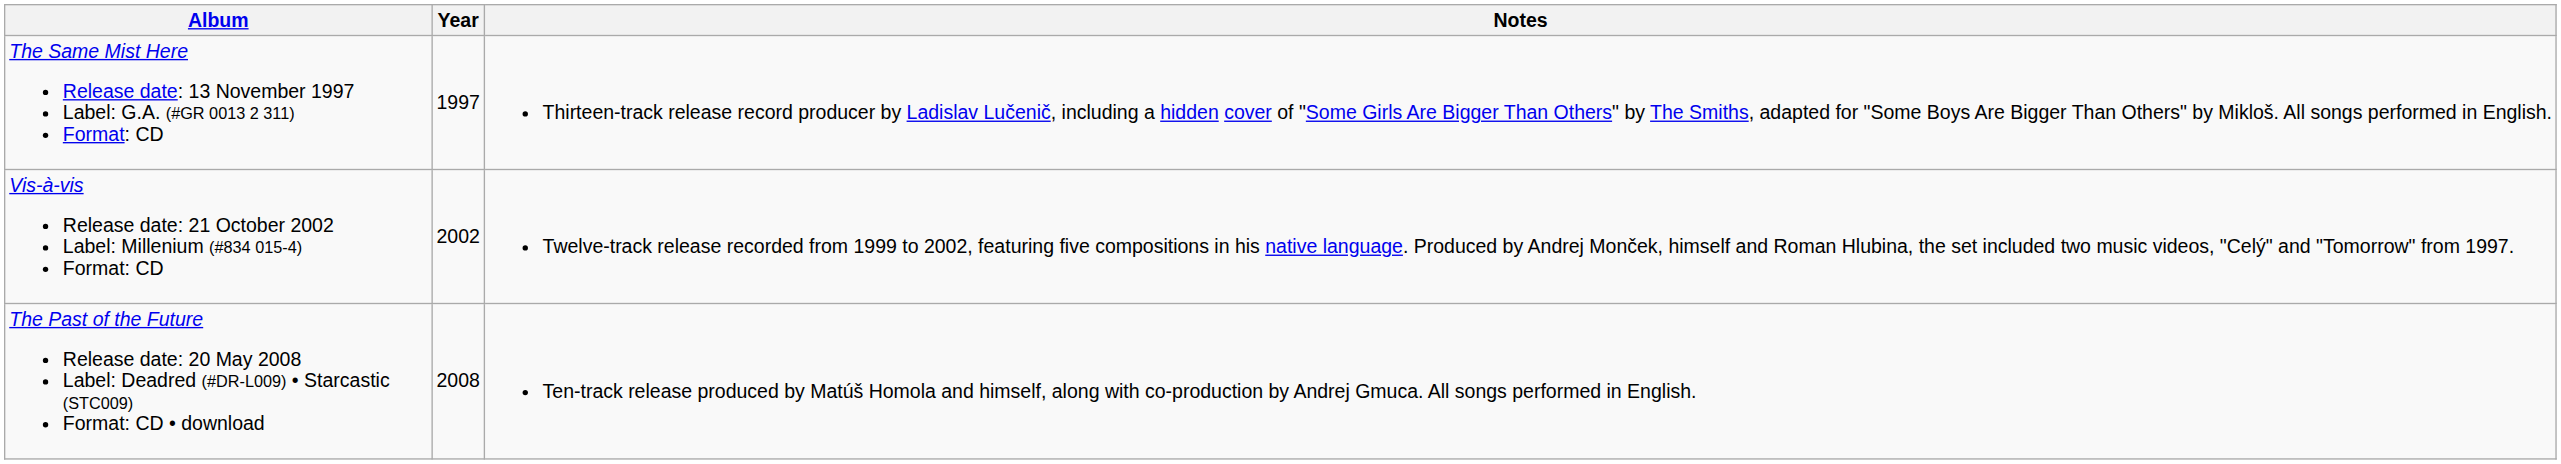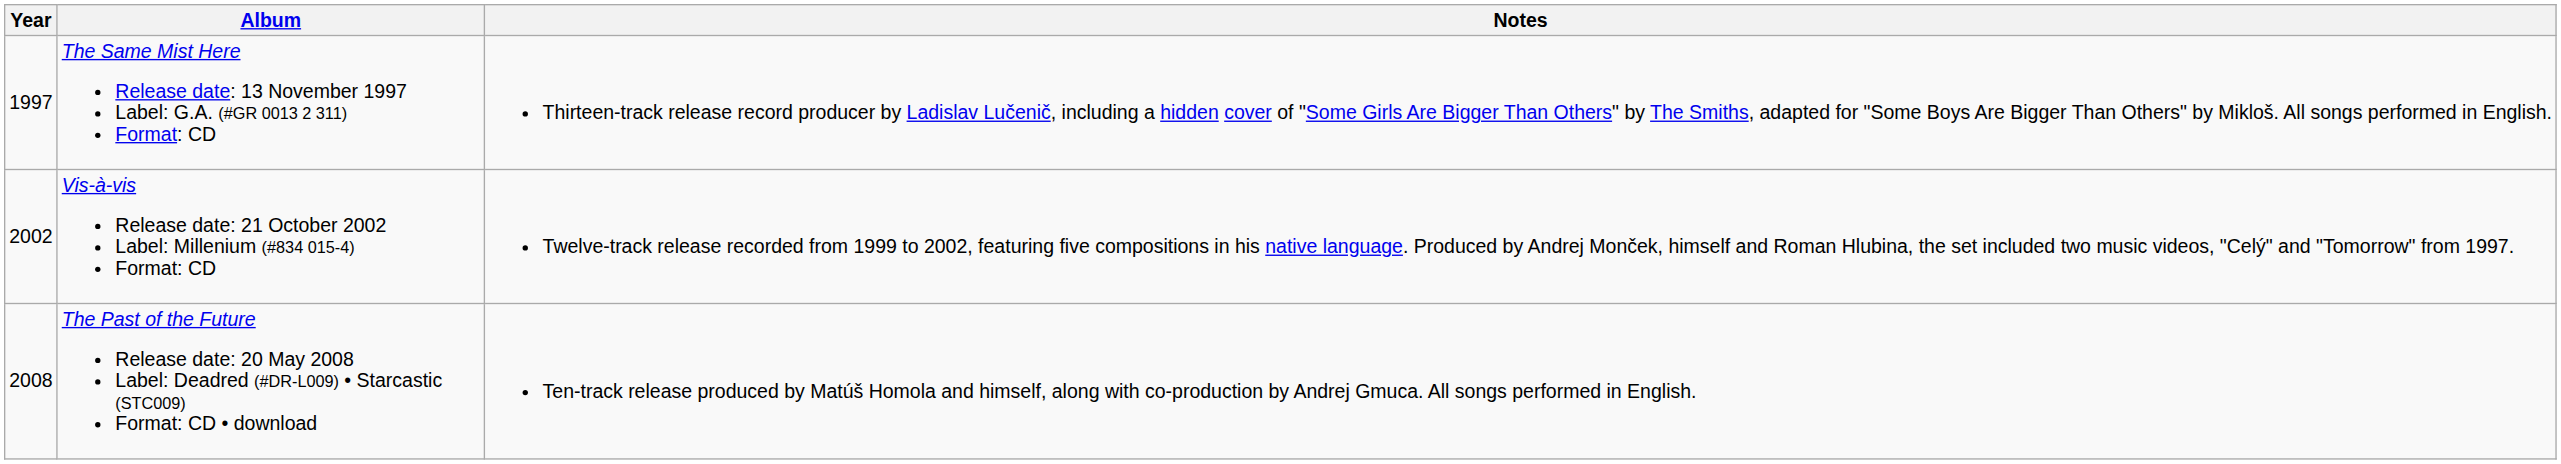columns swapped: (458, 20) <-> (218, 20)
